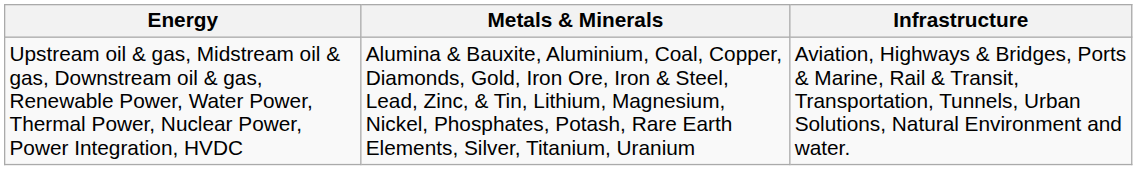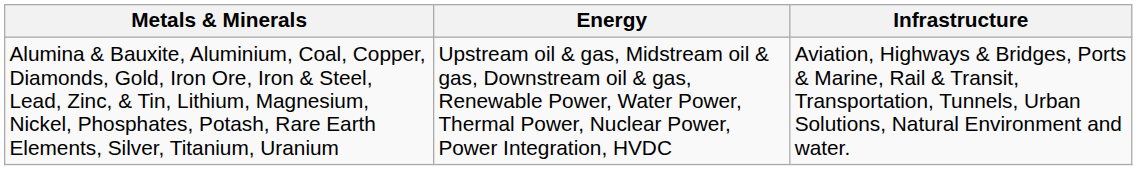columns swapped: (575, 20) <-> (183, 20)
